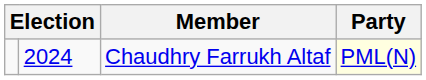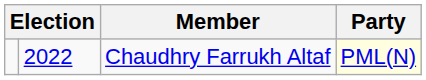(48, 56) 2024 -> (48, 56) 2022
